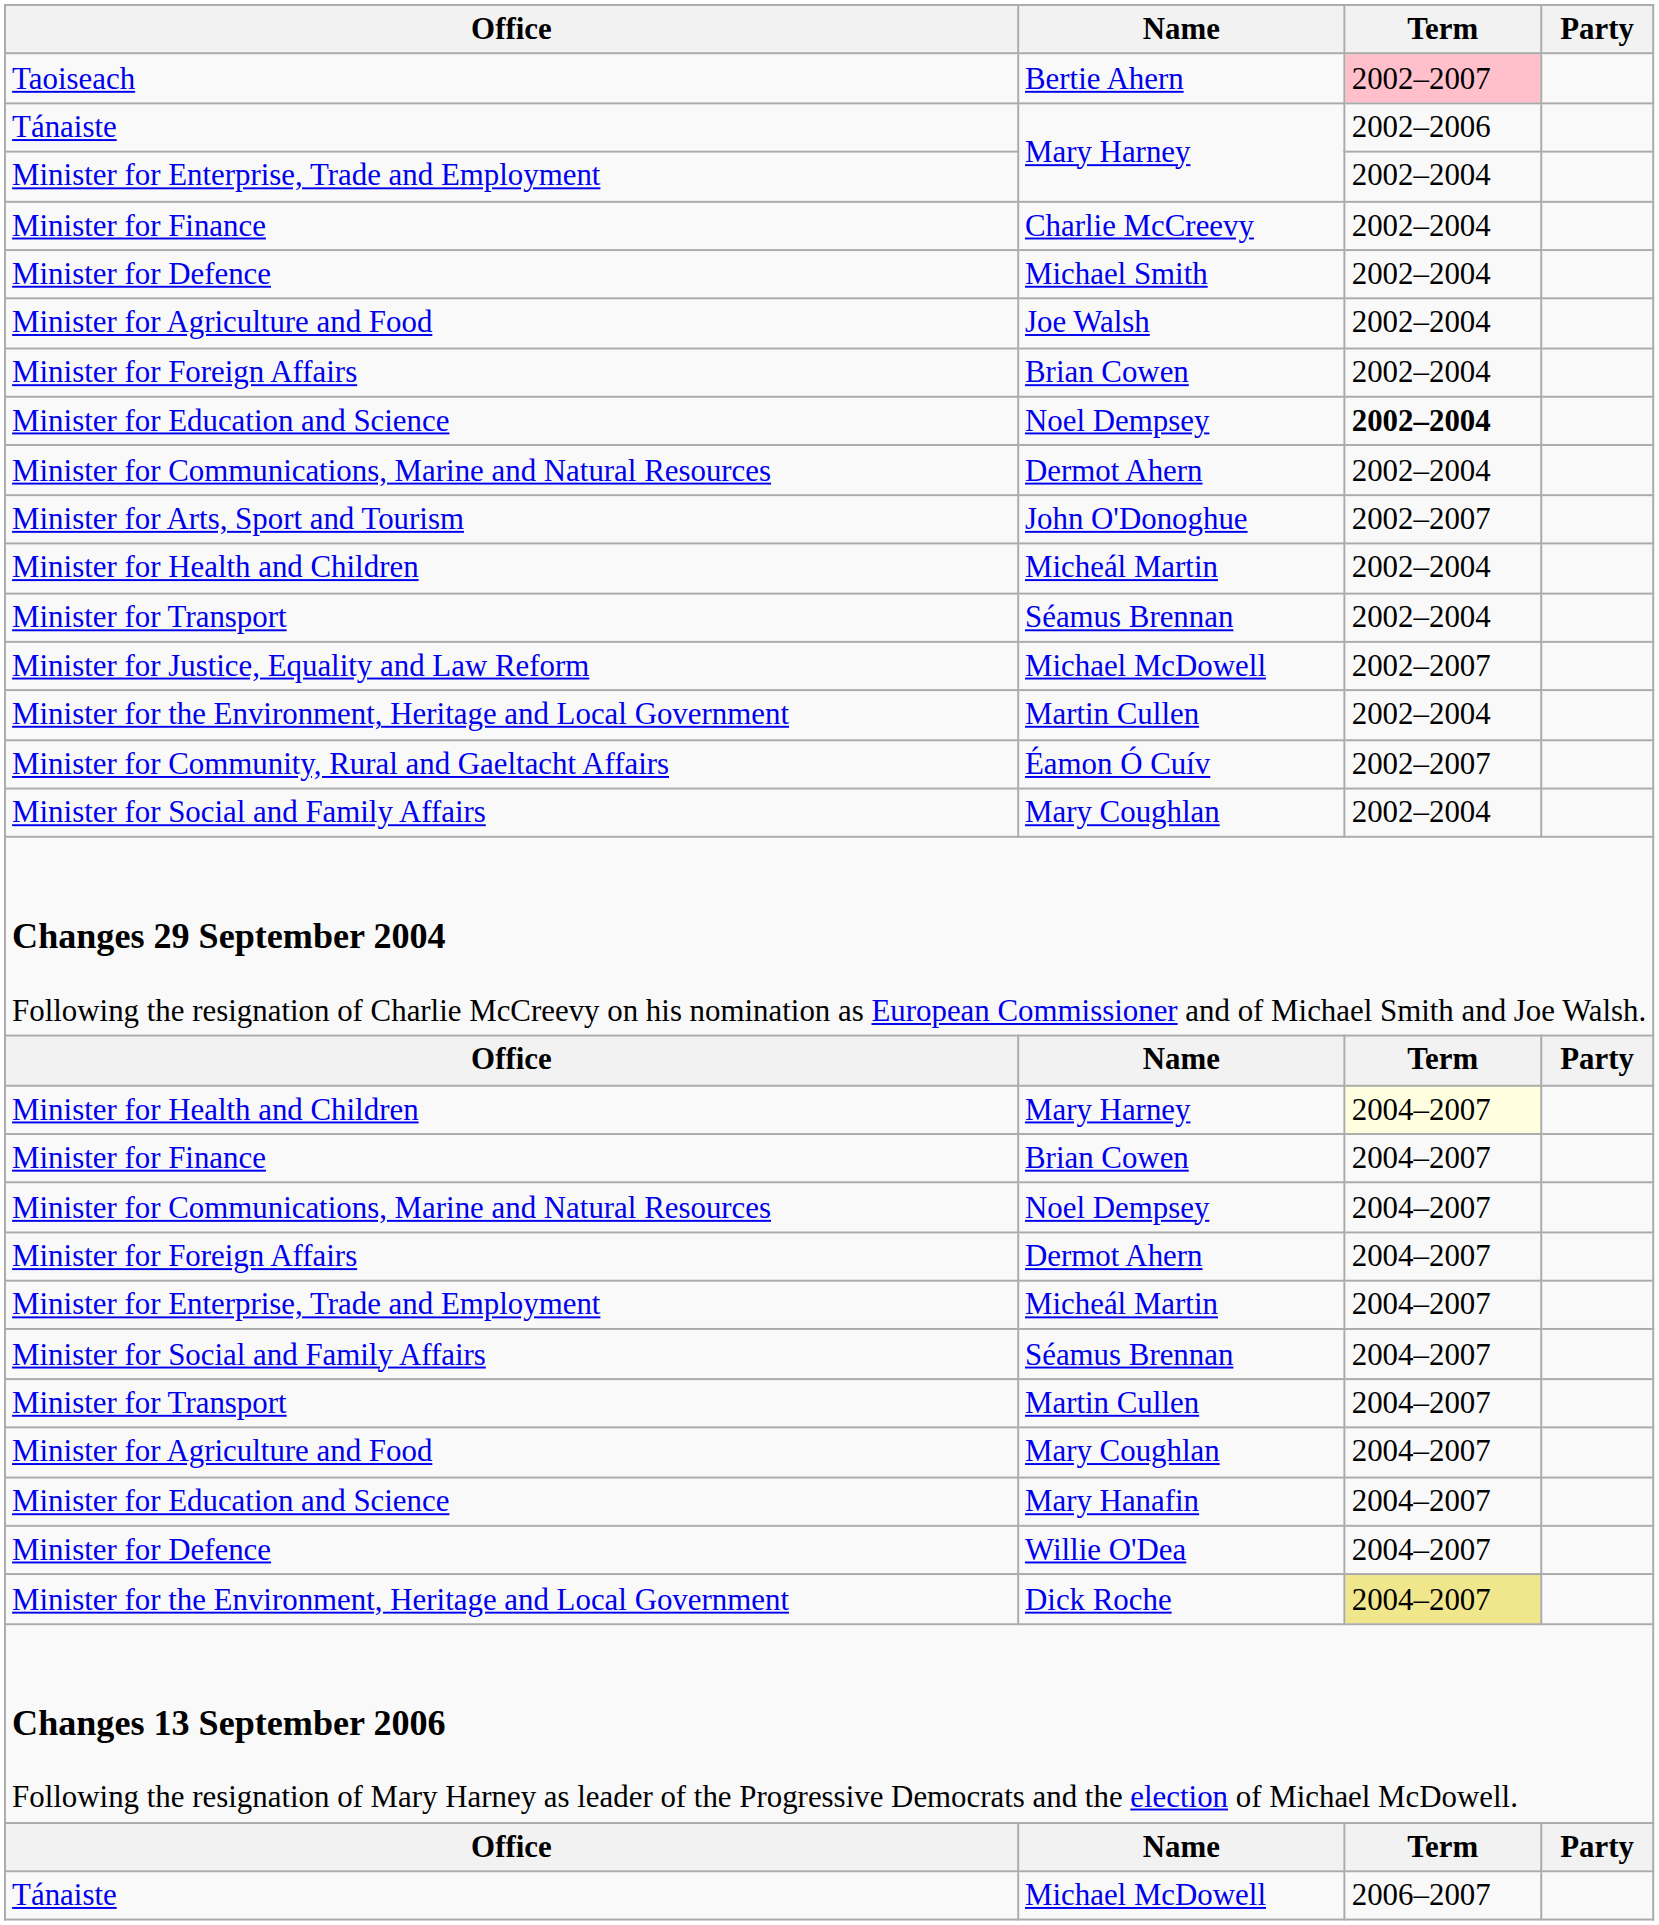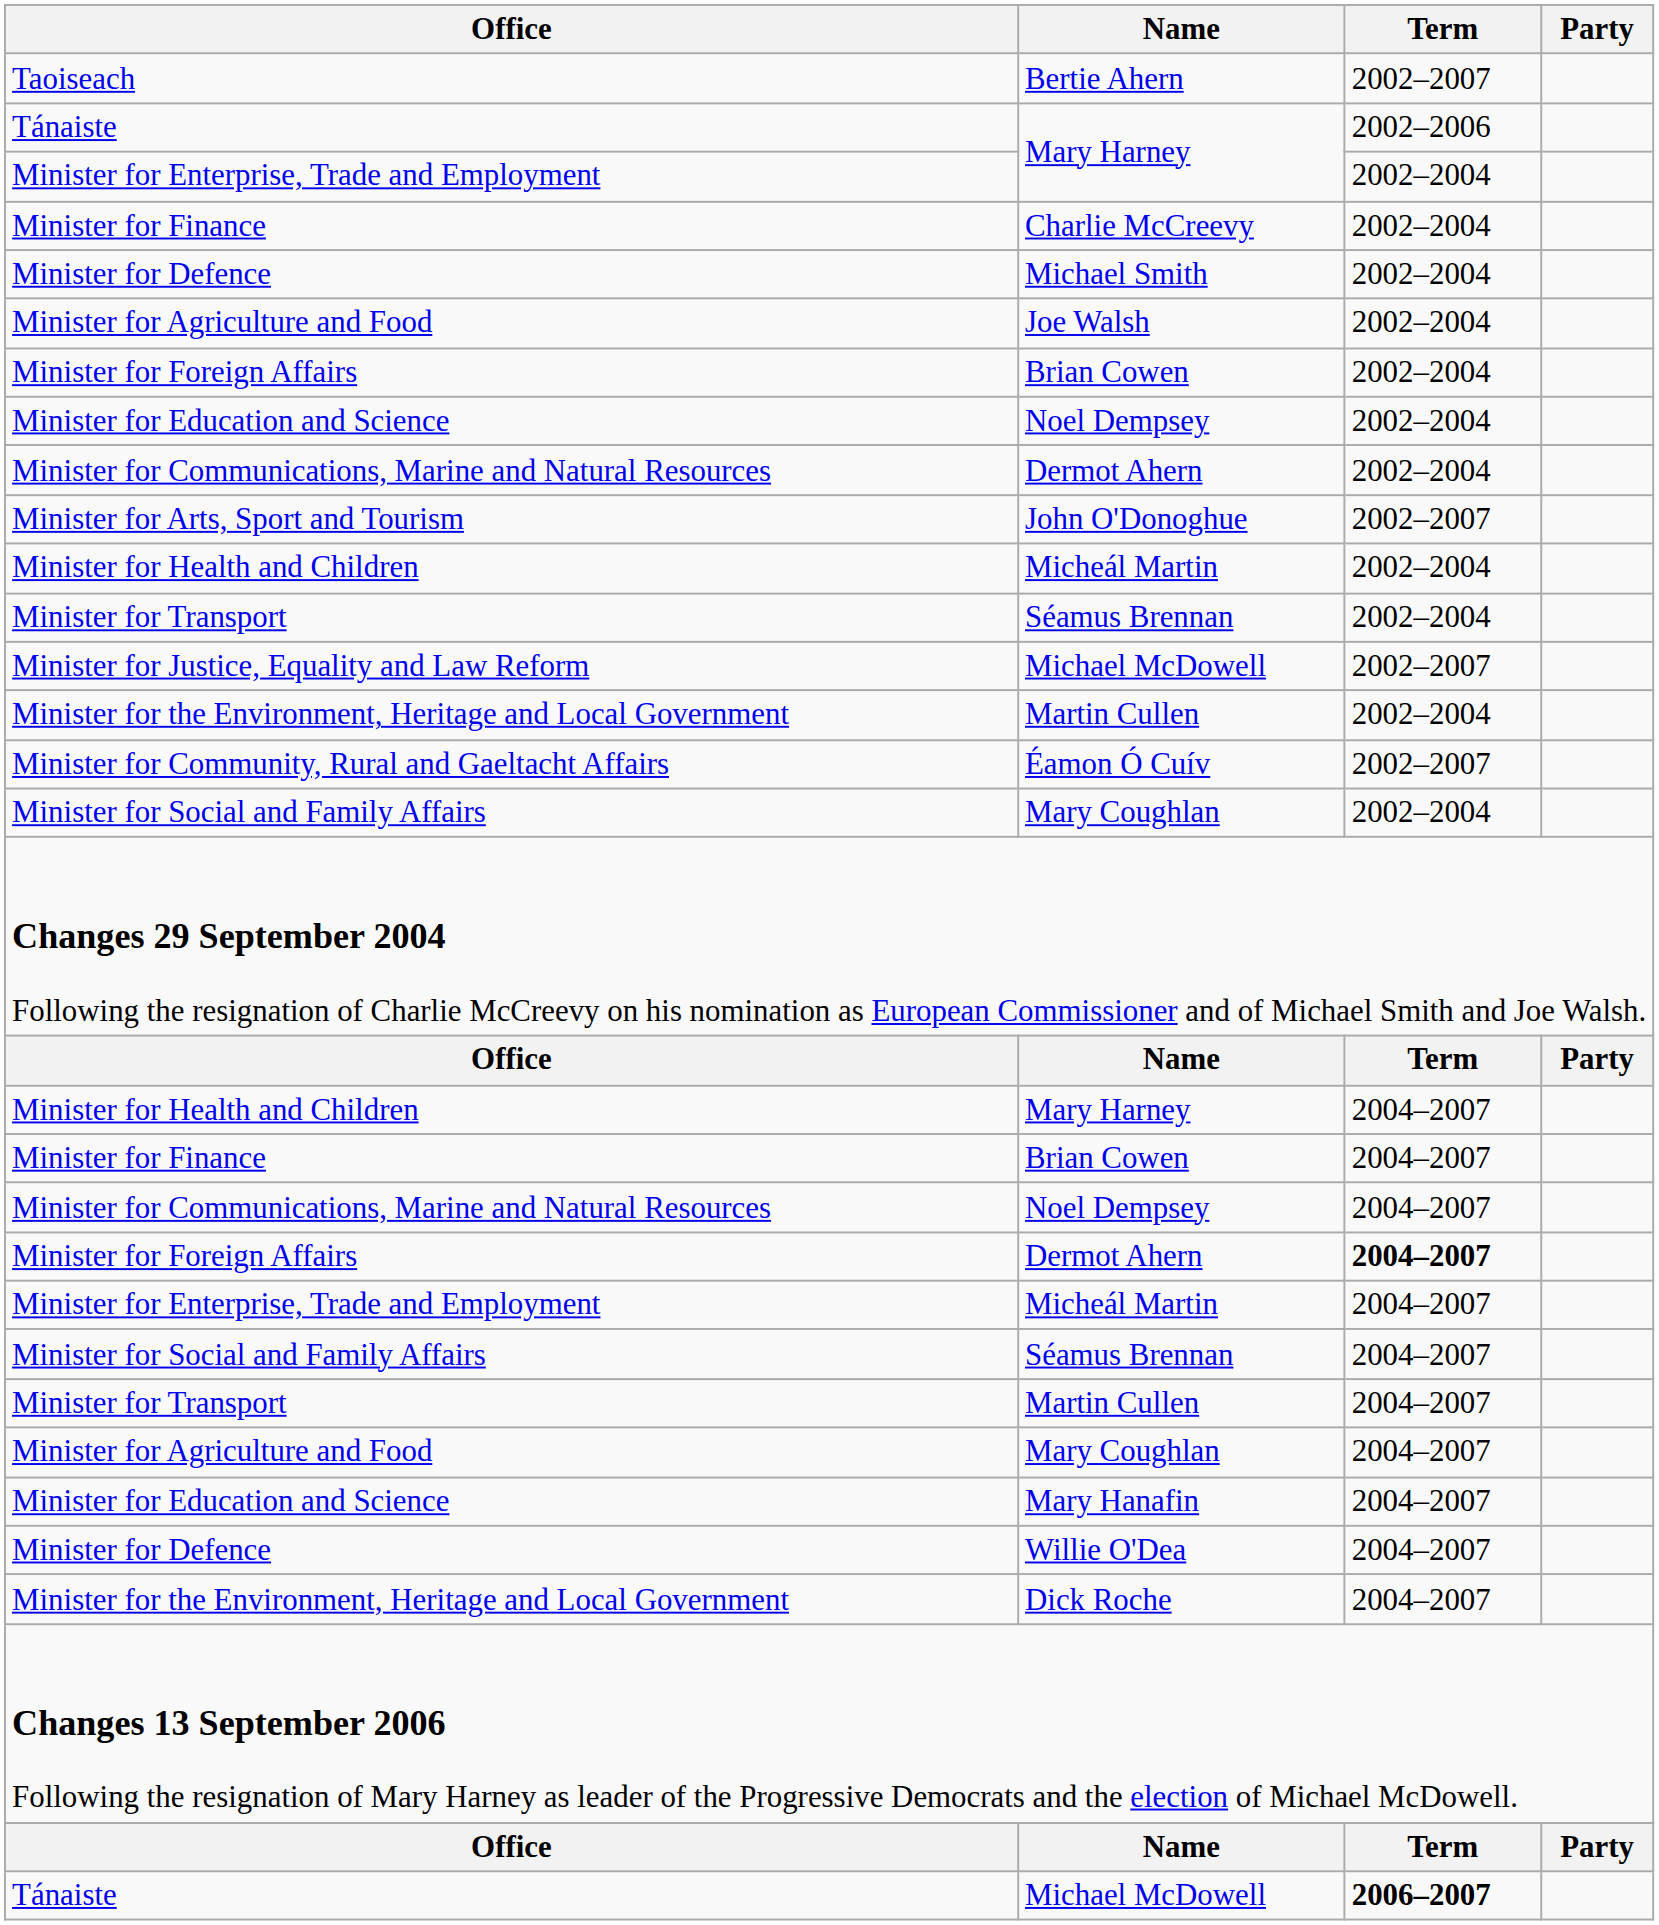(1421, 77) pink background -> (1421, 77) no background
(1421, 420) bold -> (1421, 420) normal
(1421, 1108) lightyellow background -> (1421, 1108) no background
(1421, 1255) normal -> (1421, 1255) bold
(1421, 1598) khaki background -> (1421, 1598) no background
(1421, 1895) normal -> (1421, 1895) bold
